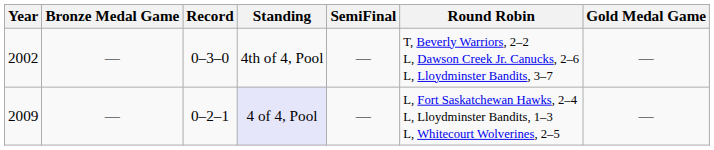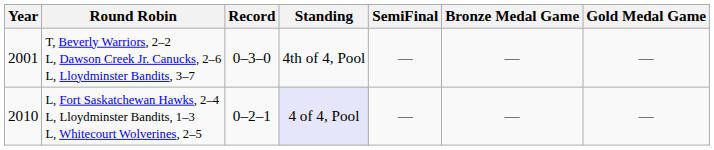columns swapped: (491, 16) <-> (112, 16)
(23, 57) 2002 -> (23, 57) 2001
(23, 116) 2009 -> (23, 116) 2010
